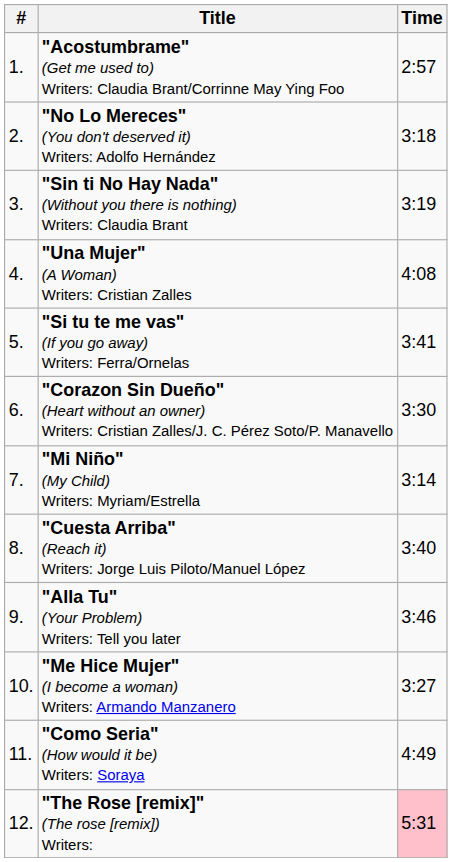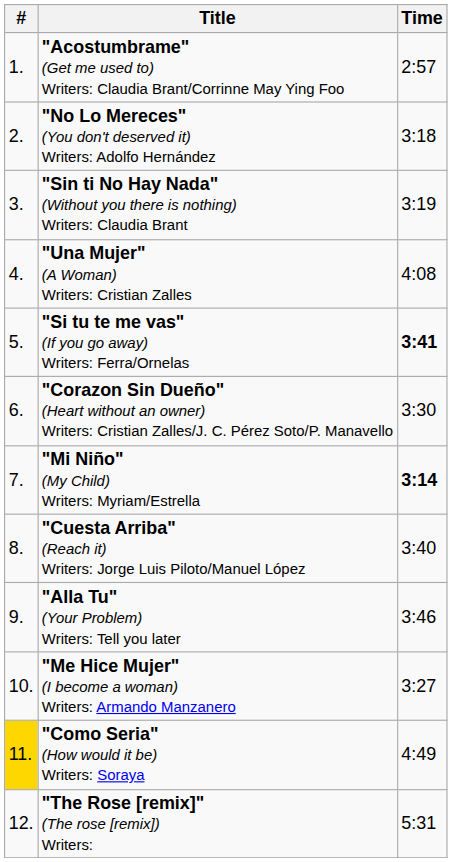(419, 342) normal -> (419, 342) bold
(419, 479) normal -> (419, 479) bold
(20, 754) no background -> (20, 754) gold background
(419, 823) pink background -> (419, 823) no background
